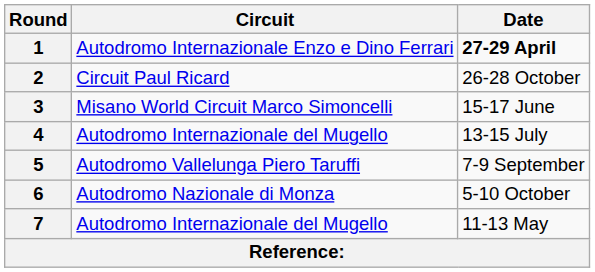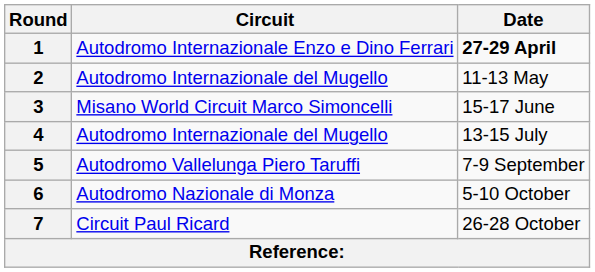(153, 77) Circuit Paul Ricard -> (232, 77) Autodromo Internazionale del Mugello
(521, 77) 26-28 October -> (505, 77) 11-13 May
(232, 223) Autodromo Internazionale del Mugello -> (153, 223) Circuit Paul Ricard
(505, 223) 11-13 May -> (521, 223) 26-28 October
